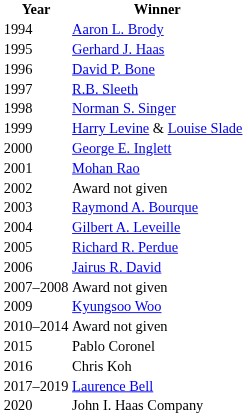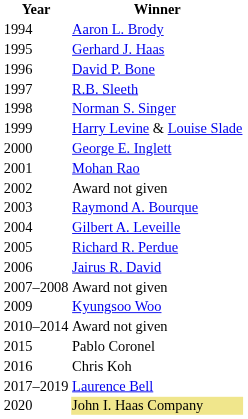(138, 405) no background -> (138, 405) khaki background
